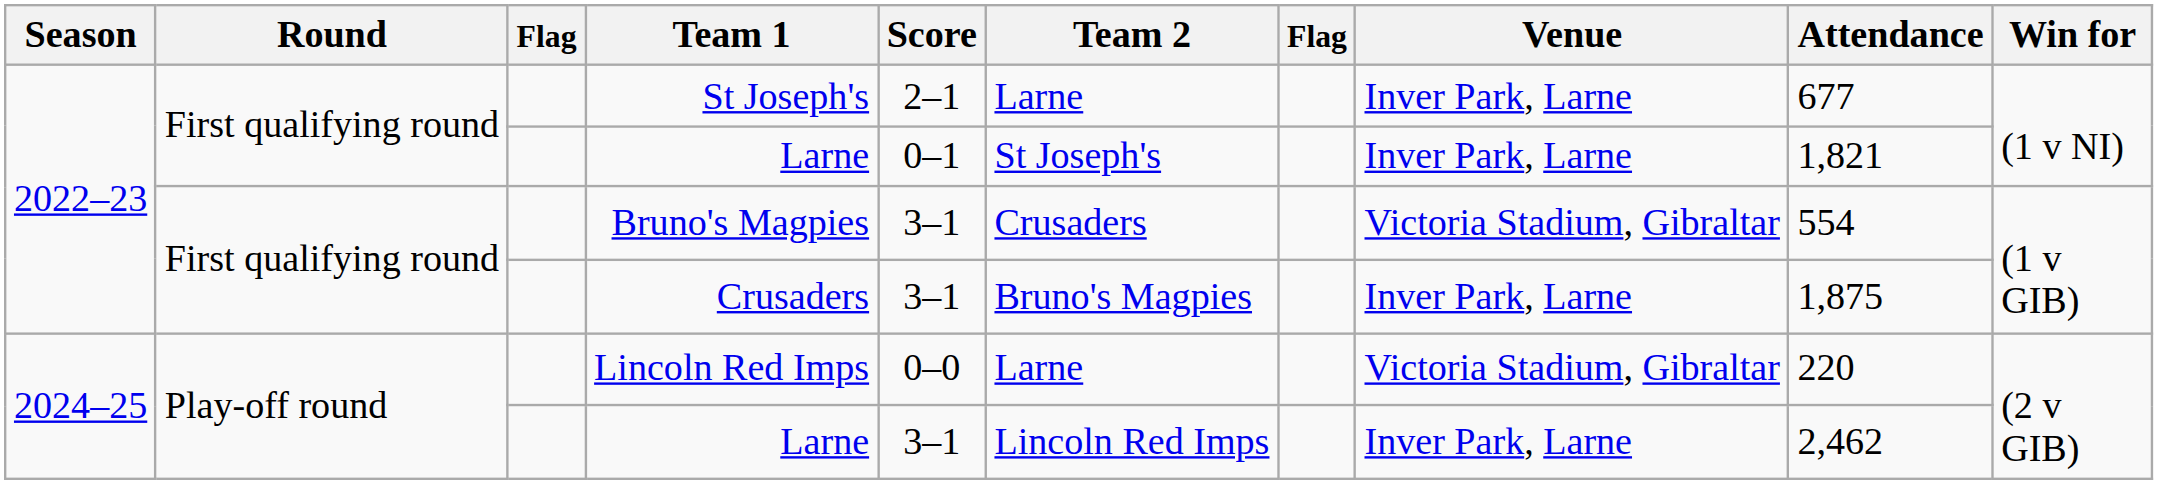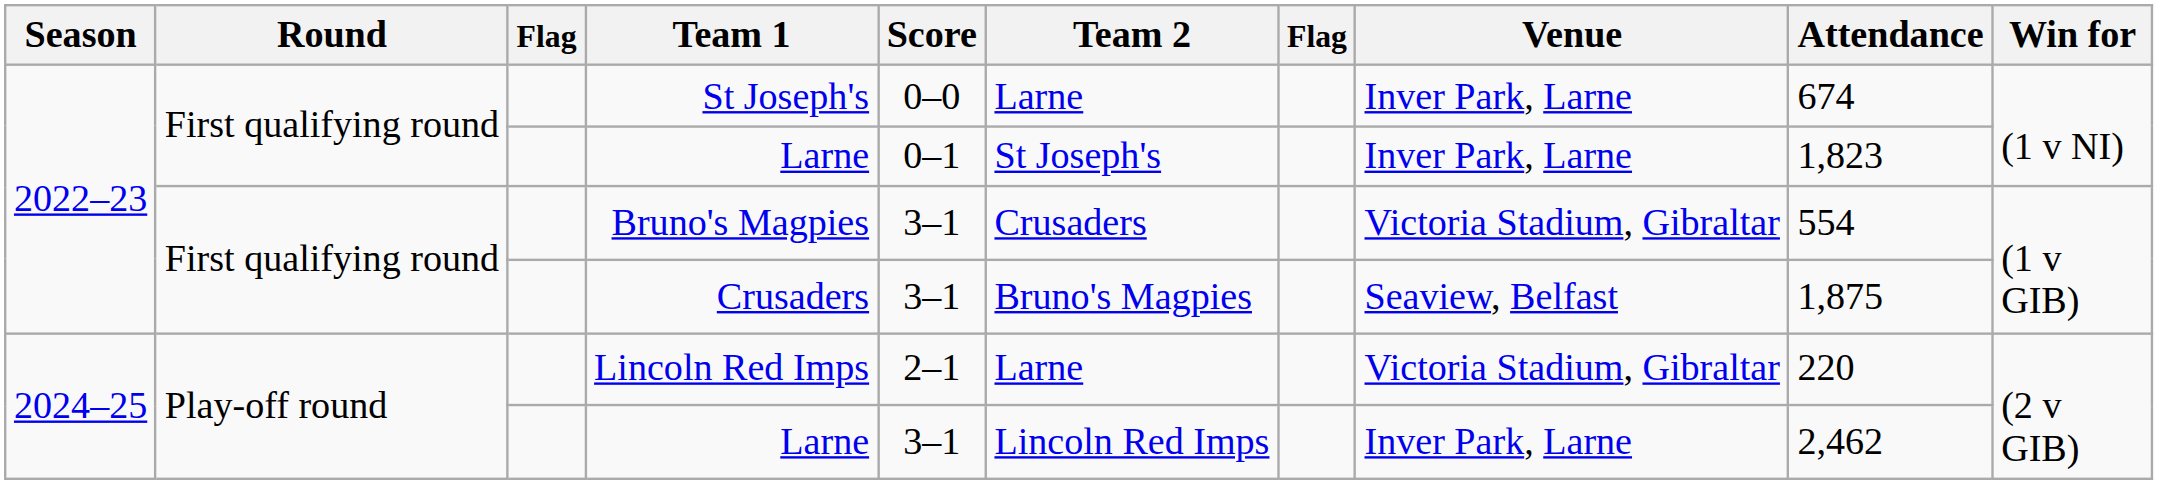(932, 95) 2–1 -> (932, 95) 0–0
(1826, 95) 677 -> (1826, 95) 674
(1840, 155) 1,821 -> (1840, 155) 1,823
(1498, 295) Inver Park, Larne -> (1491, 295) Seaview, Belfast
(932, 368) 0–0 -> (932, 368) 2–1
